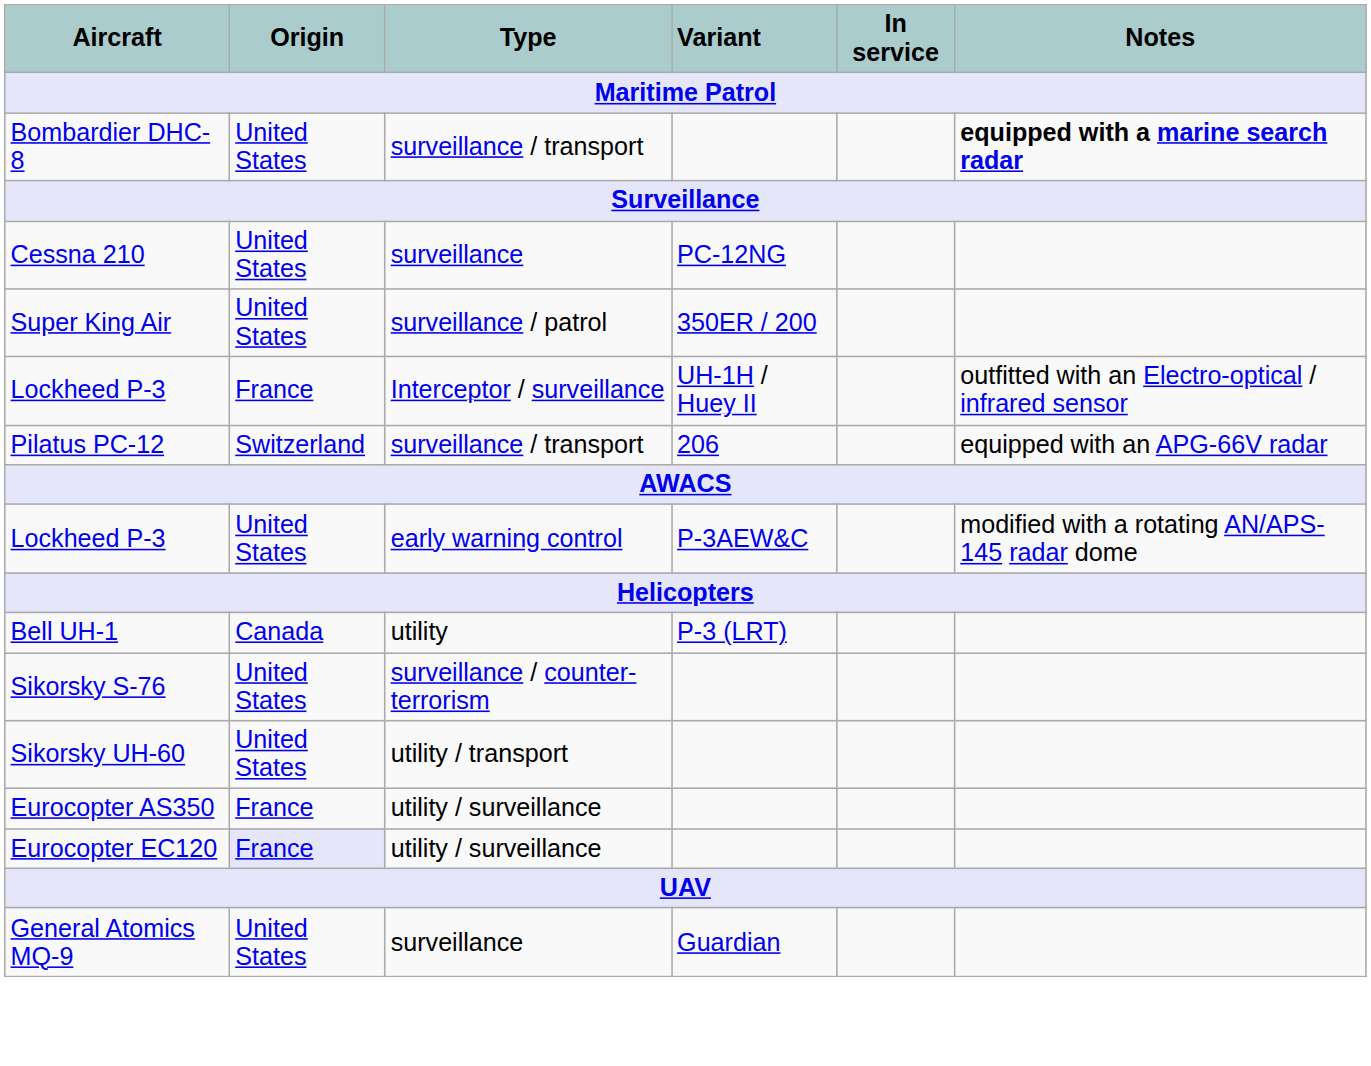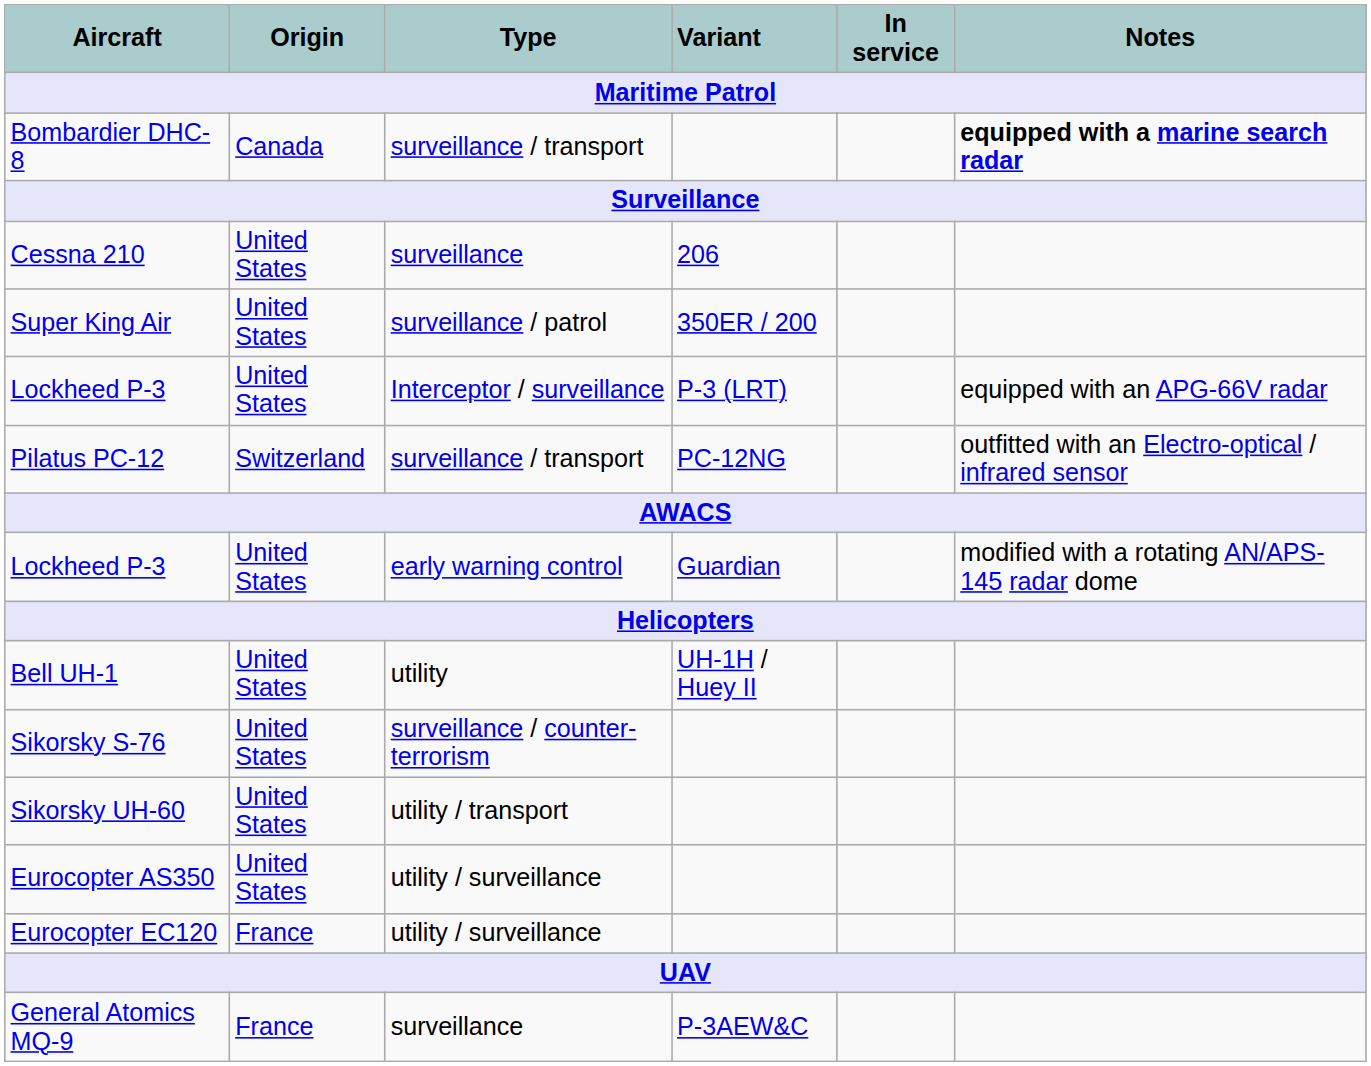(272, 146) United States -> (279, 146) Canada
(732, 254) PC-12NG -> (698, 254) 206
(274, 390) France -> (272, 390) United States
(722, 390) UH-1H / Huey II -> (732, 390) P-3 (LRT)
(1138, 390) outfitted with an Electro-optical / infrared sensor -> (1144, 390) equipped with an APG-66V radar
(698, 444) 206 -> (732, 458) PC-12NG
(1144, 444) equipped with an APG-66V radar -> (1138, 458) outfitted with an Electro-optical / infrared sensor
(743, 538) P-3AEW&C -> (729, 566) Guardian
(279, 632) Canada -> (272, 674) United States
(732, 632) P-3 (LRT) -> (722, 674) UH-1H / Huey II
(274, 808) France -> (272, 878) United States
(274, 848) lavender background -> (274, 932) no background
(272, 941) United States -> (274, 1026) France
(729, 941) Guardian -> (743, 1026) P-3AEW&C
